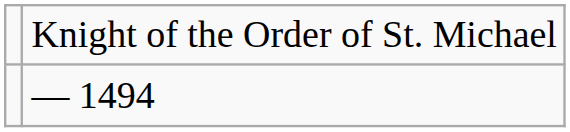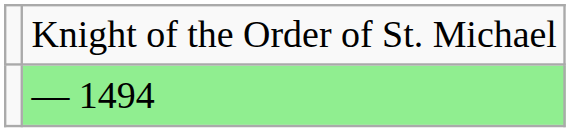(93, 94) no background -> (93, 94) lightgreen background
